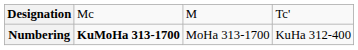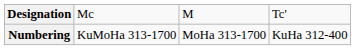(128, 34) bold -> (127, 34) normal
